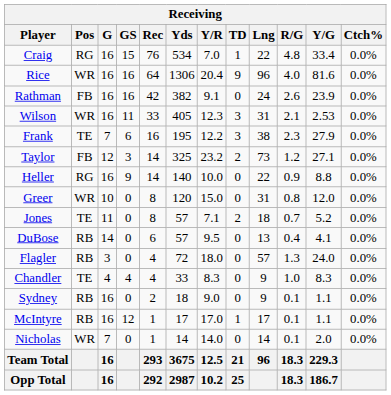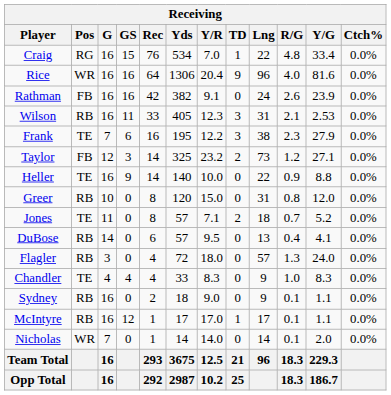(85, 116) WR -> (85, 116) RB
(85, 177) RG -> (85, 177) TE
(85, 197) WR -> (85, 197) RB
